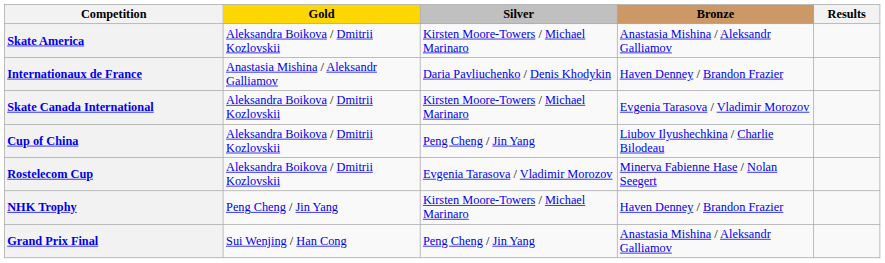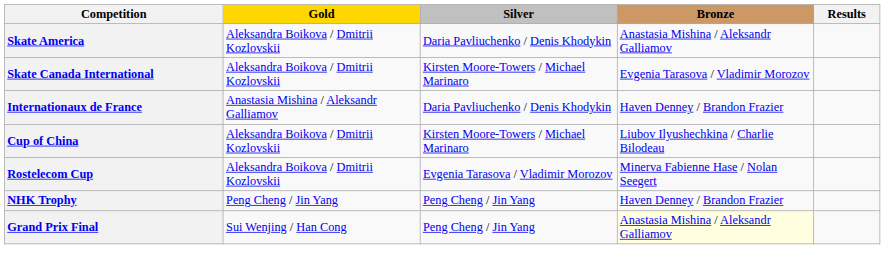(504, 40) Kirsten Moore-Towers / Michael Marinaro -> (517, 40) Daria Pavliuchenko / Denis Khodykin
rows swapped: (80, 107) <-> (75, 74)
(479, 140) Peng Cheng / Jin Yang -> (504, 140) Kirsten Moore-Towers / Michael Marinaro
(504, 207) Kirsten Moore-Towers / Michael Marinaro -> (479, 200) Peng Cheng / Jin Yang
(695, 241) no background -> (695, 227) lightyellow background
